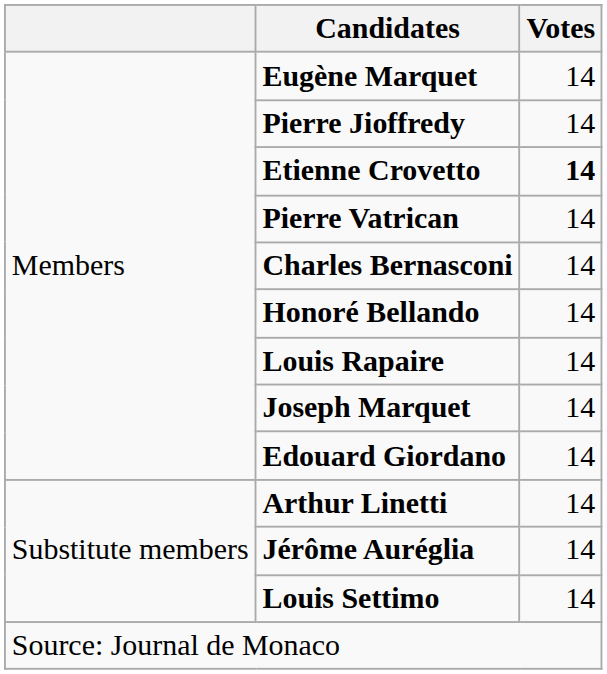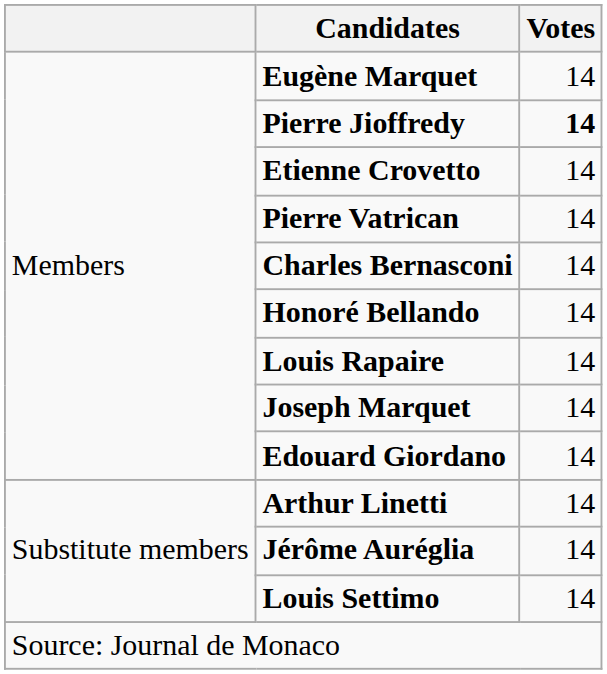(580, 123) normal -> (580, 123) bold
(580, 170) bold -> (580, 170) normal
